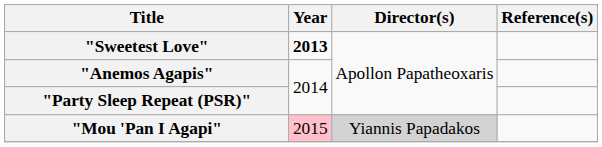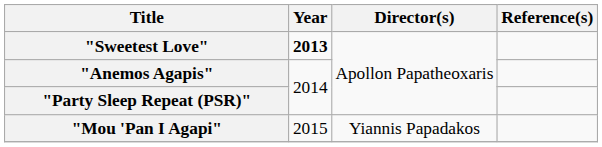(310, 127) pink background -> (310, 127) no background
(414, 127) lightgrey background -> (414, 127) no background
